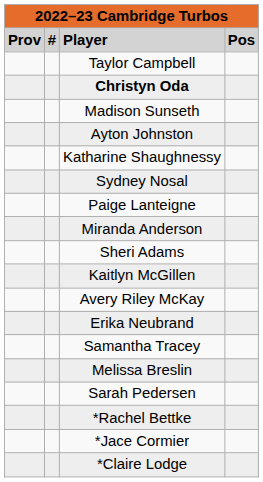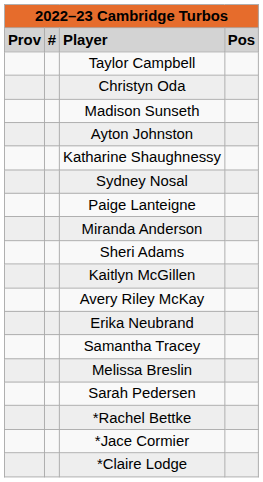(142, 87) bold -> (142, 87) normal
